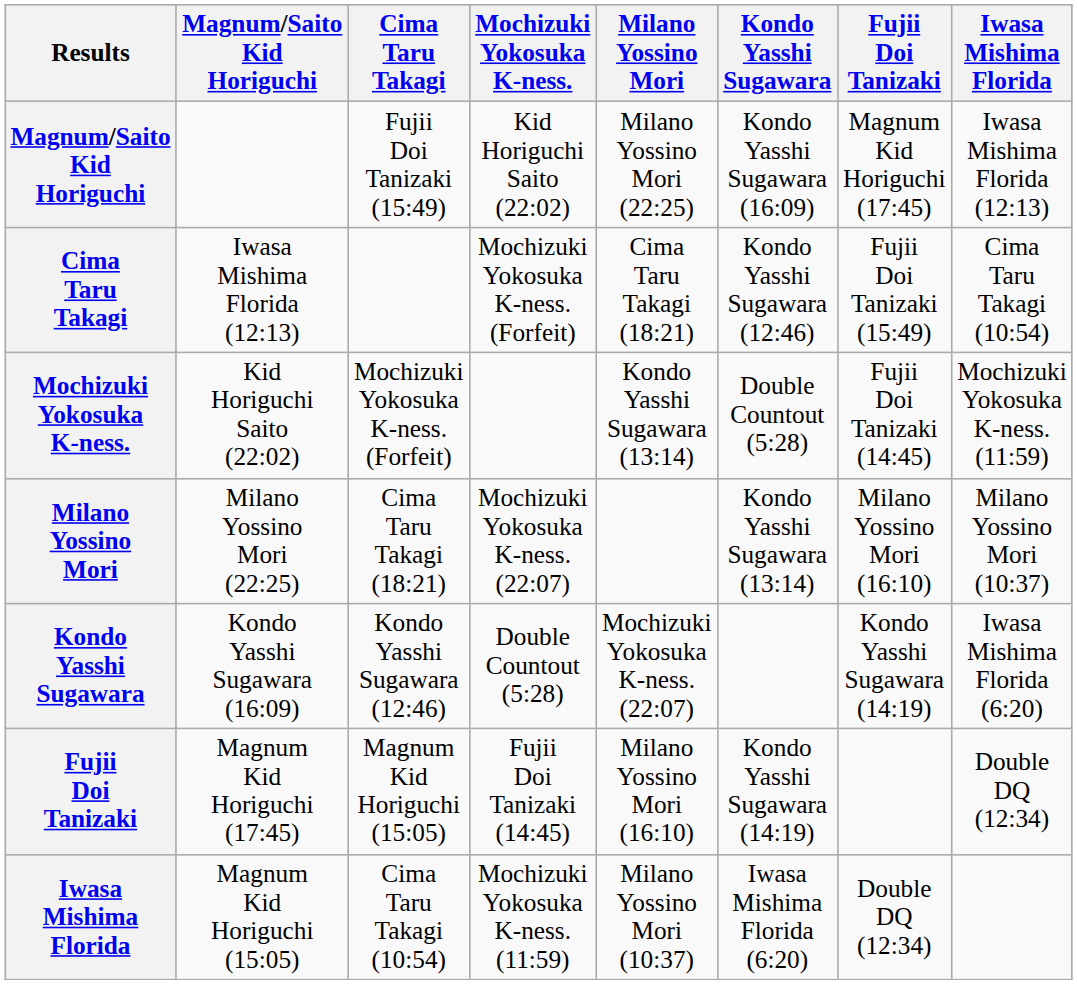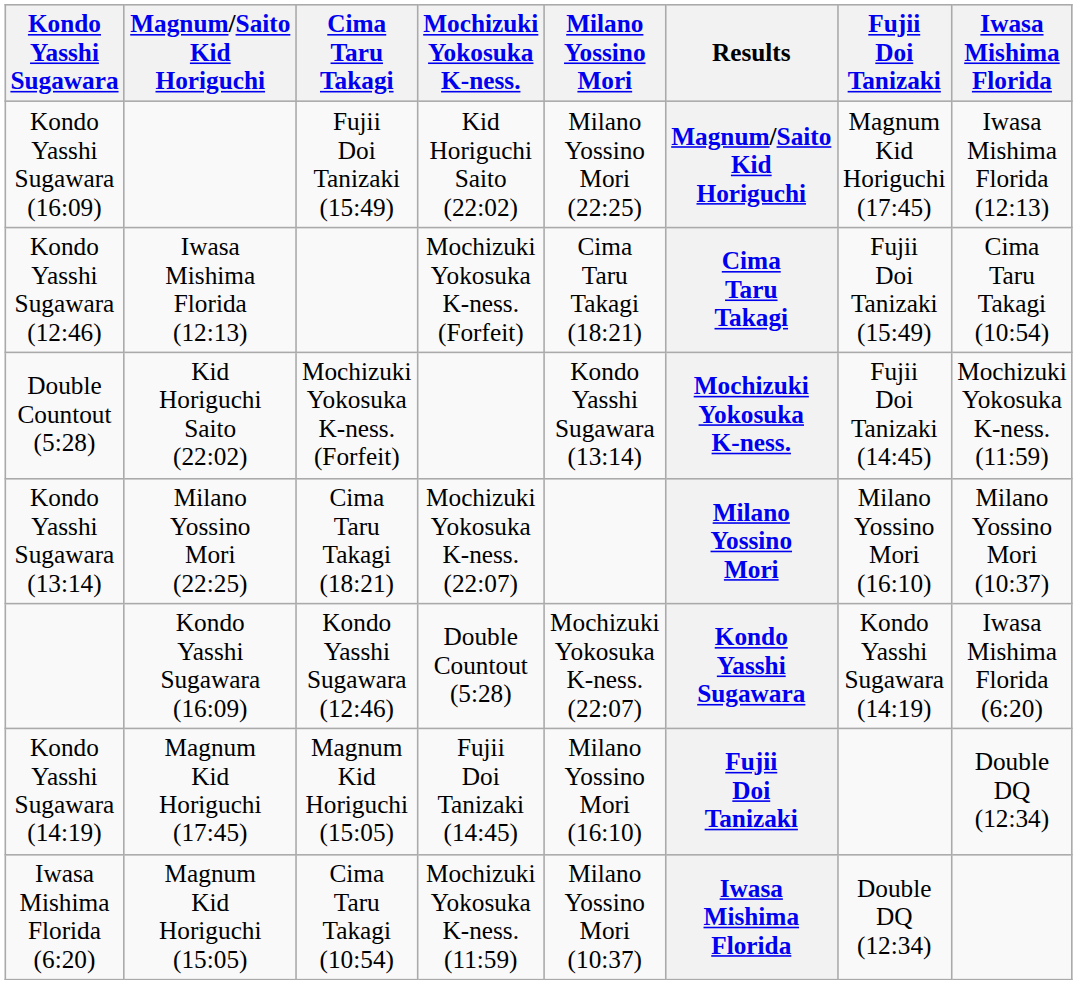columns swapped: (90, 52) <-> (777, 52)
